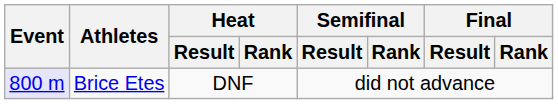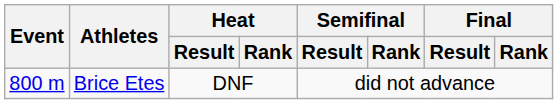(37, 84) lavender background -> (37, 84) no background
